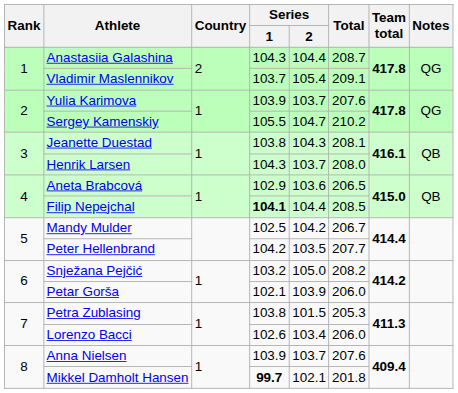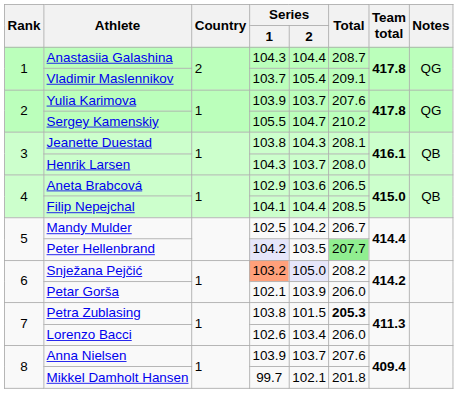(269, 206) bold -> (269, 206) normal
(269, 249) no background -> (269, 249) lavender background
(349, 249) no background -> (349, 249) lightgreen background
(269, 270) no background -> (269, 270) lightsalmon background
(309, 270) no background -> (309, 270) lavender background
(349, 313) normal -> (349, 313) bold
(269, 377) bold -> (269, 377) normal
